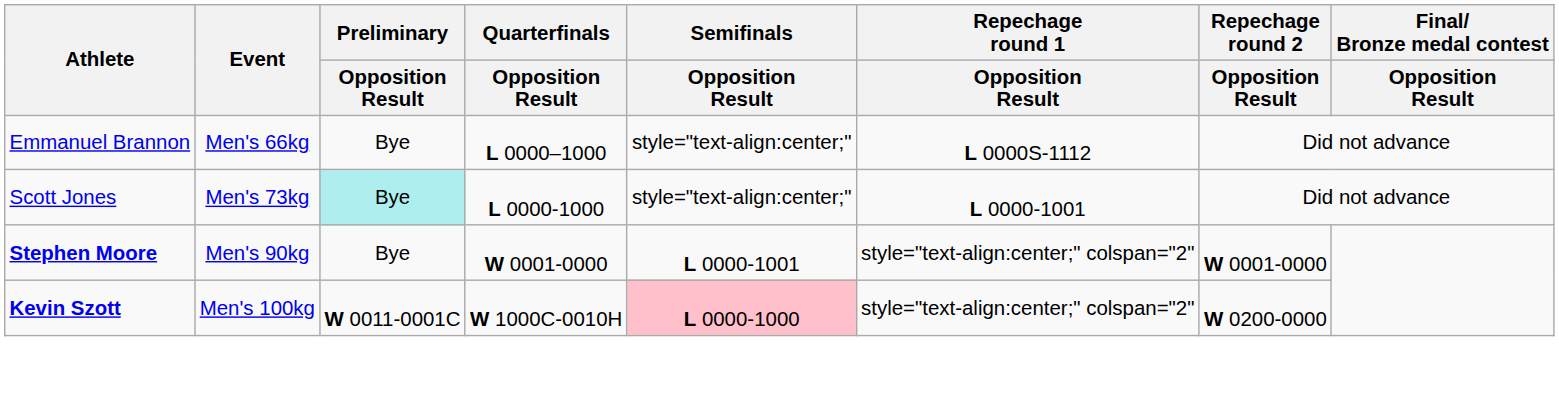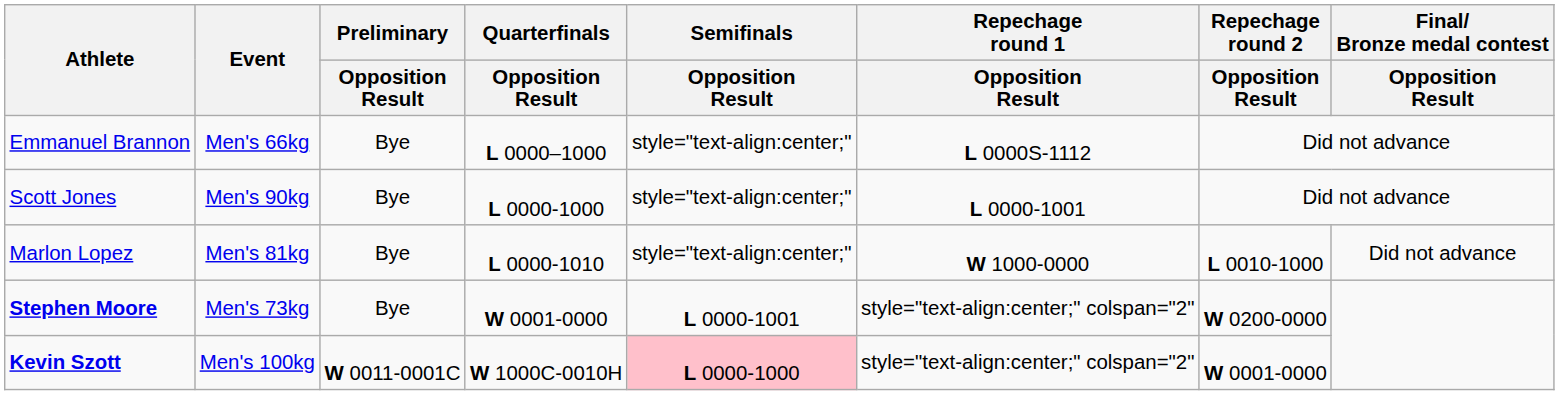(257, 198) Men's 73kg -> (257, 198) Men's 90kg
(393, 198) paleturquoise background -> (393, 198) no background
+ row: (71, 253)
(257, 253) Men's 90kg -> (257, 308) Men's 73kg
(1265, 264) W 0001-0000 -> (1265, 319) W 0200-0000
(1265, 319) W 0200-0000 -> (1265, 374) W 0001-0000
